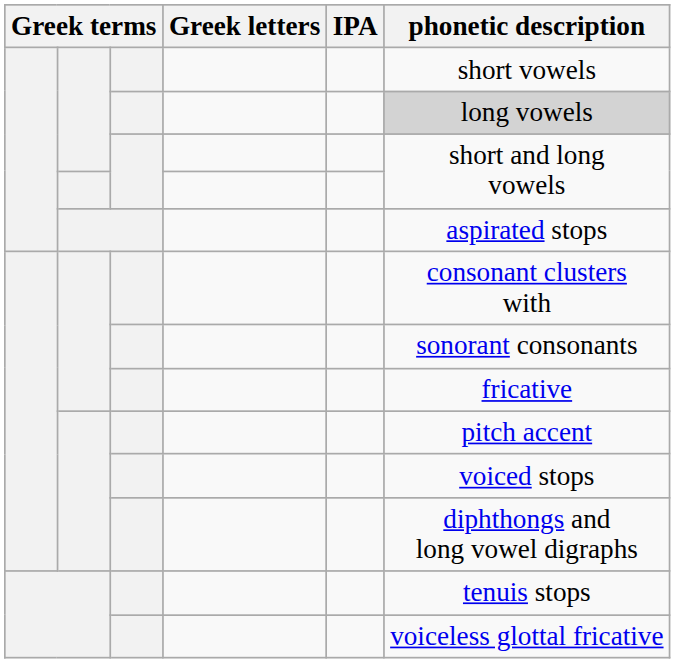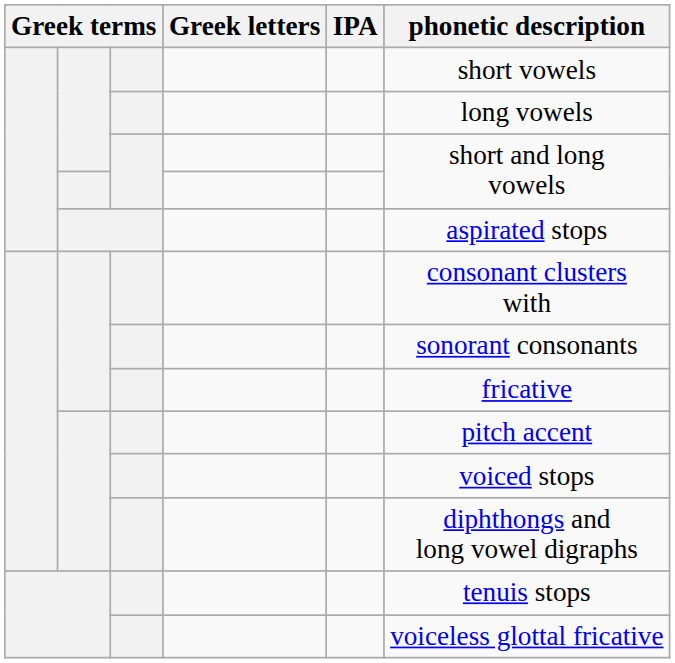(527, 112) lightgrey background -> (527, 112) no background
